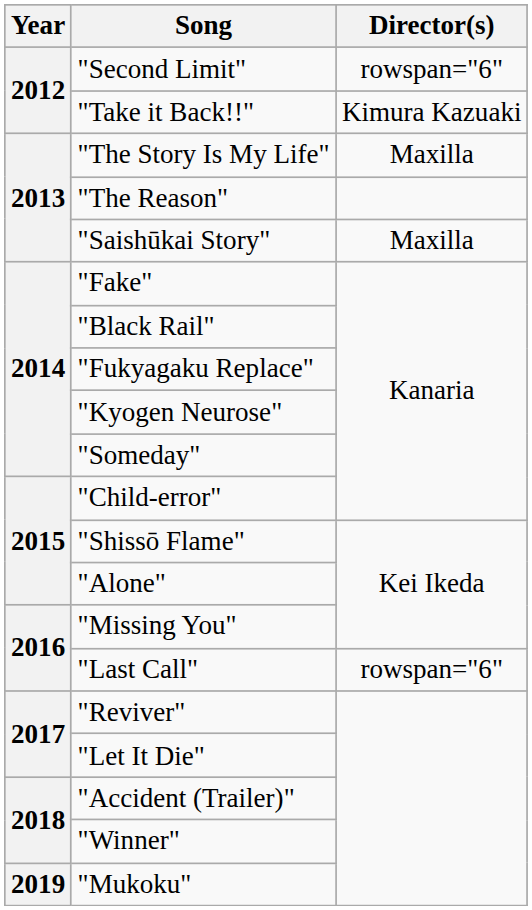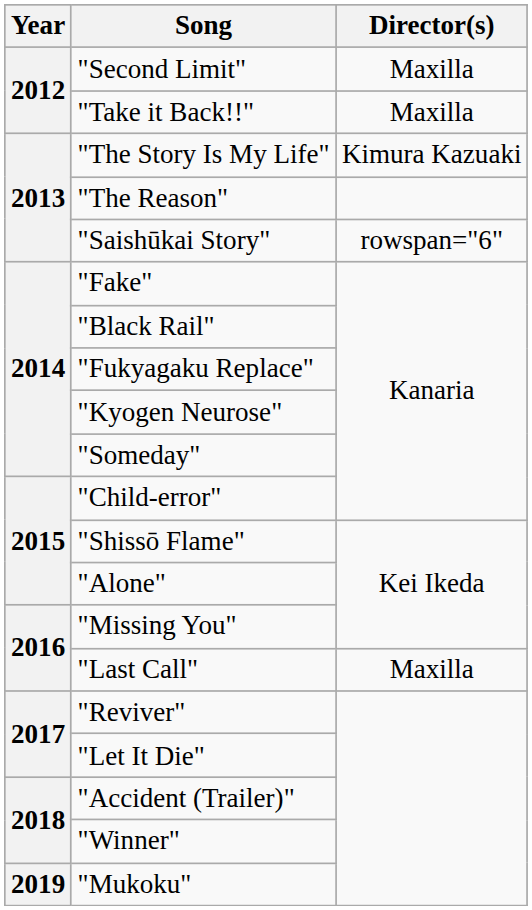(432, 68) rowspan="6" -> (432, 68) Maxilla
(432, 111) Kimura Kazuaki -> (432, 111) Maxilla
(432, 154) Maxilla -> (432, 154) Kimura Kazuaki
(432, 240) Maxilla -> (432, 240) rowspan="6"
(432, 669) rowspan="6" -> (432, 669) Maxilla
